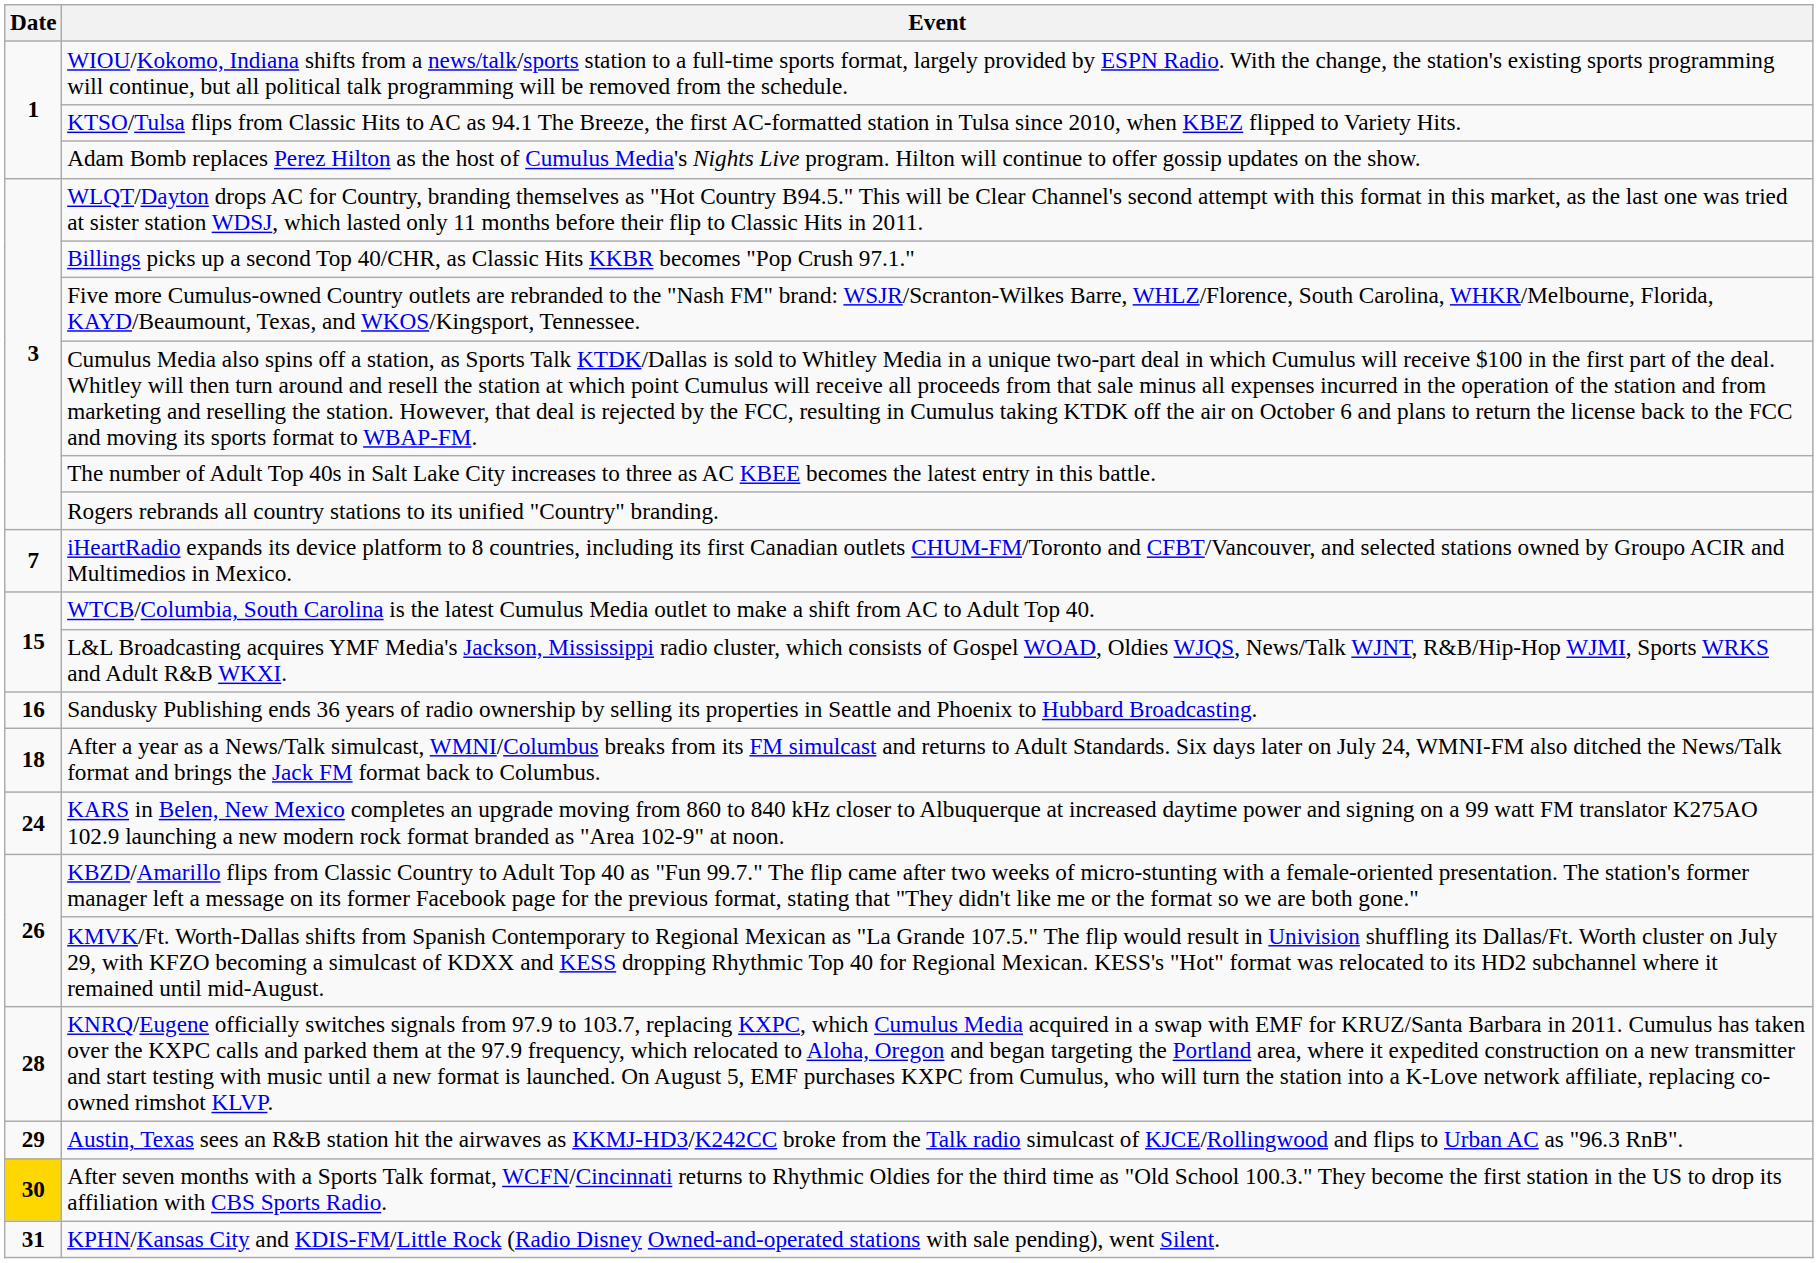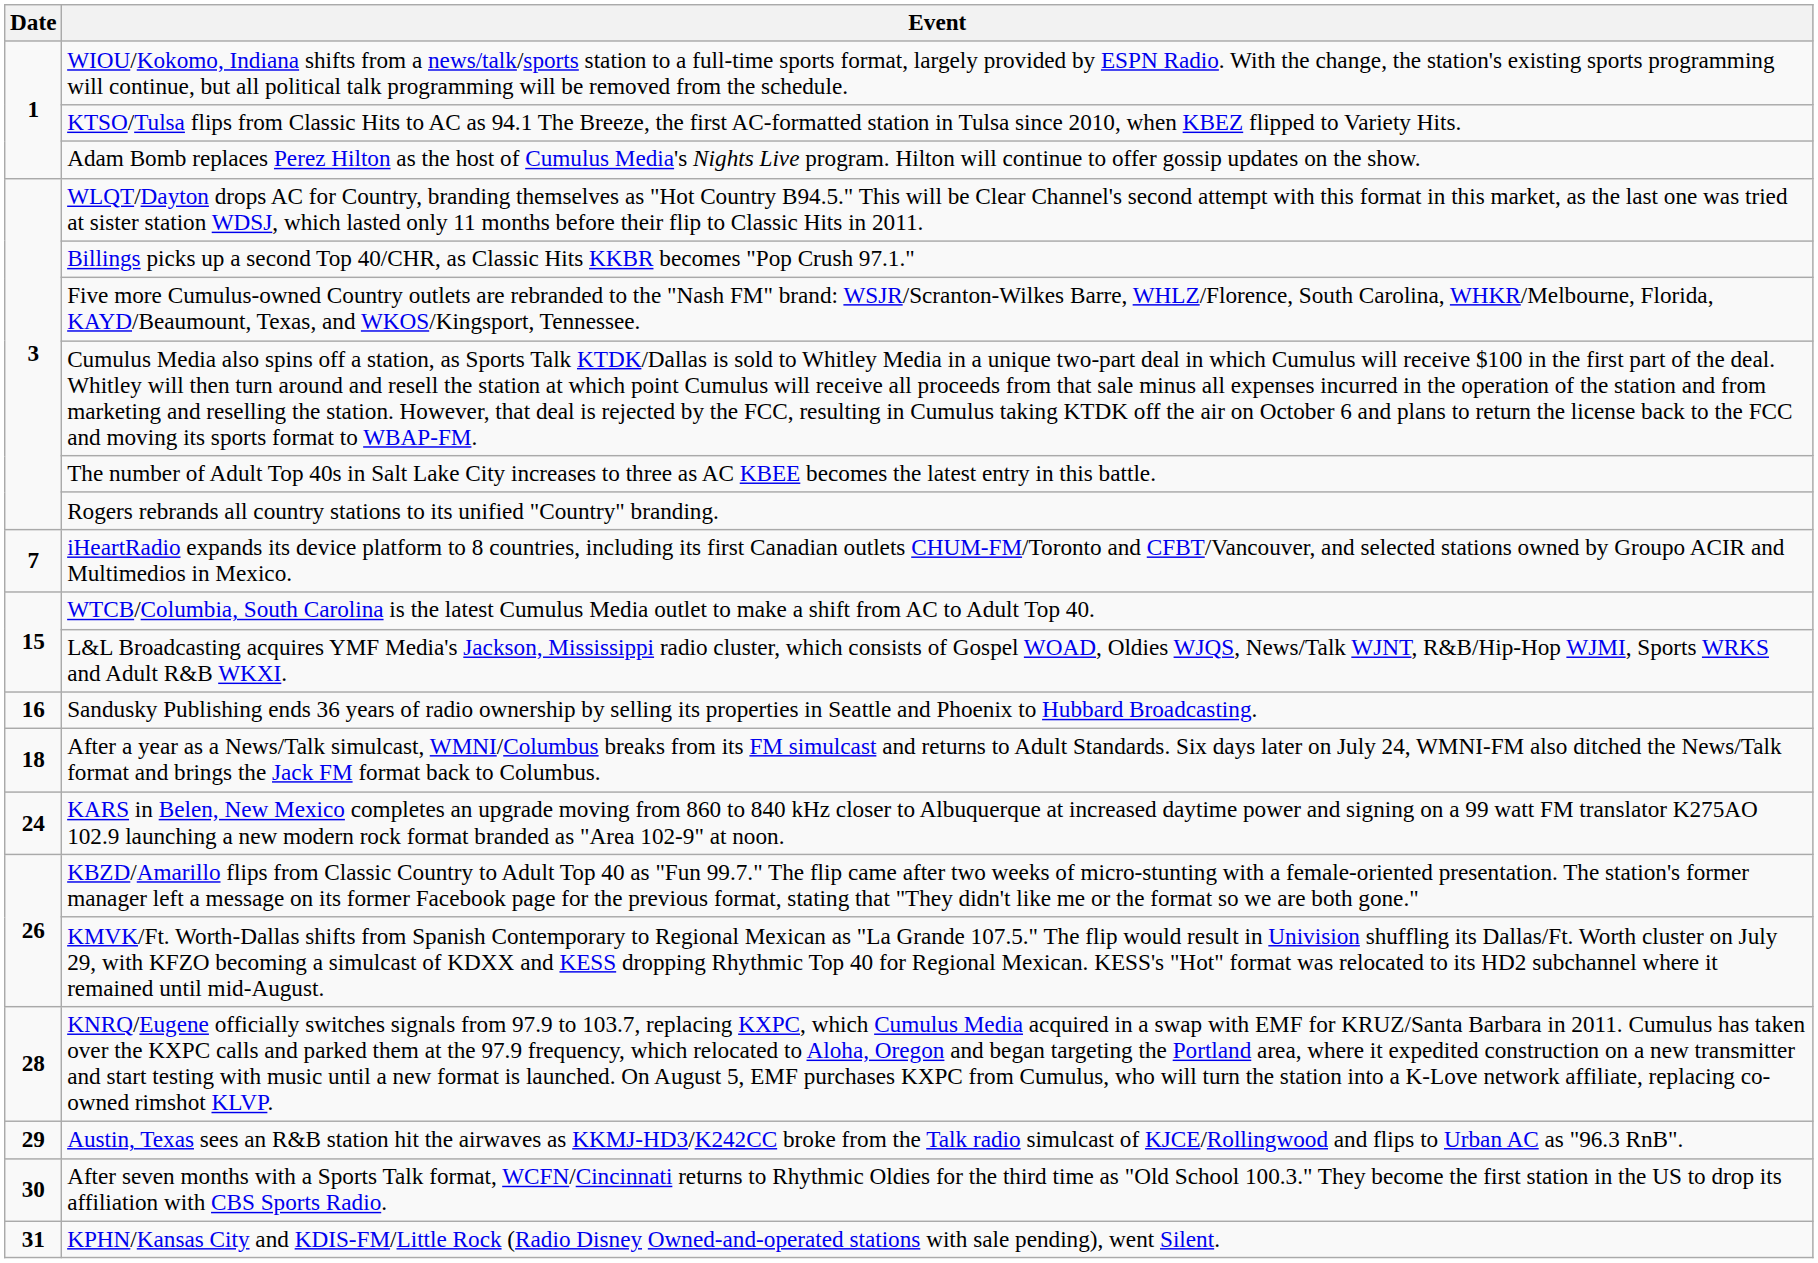(33, 1189) gold background -> (33, 1189) no background
